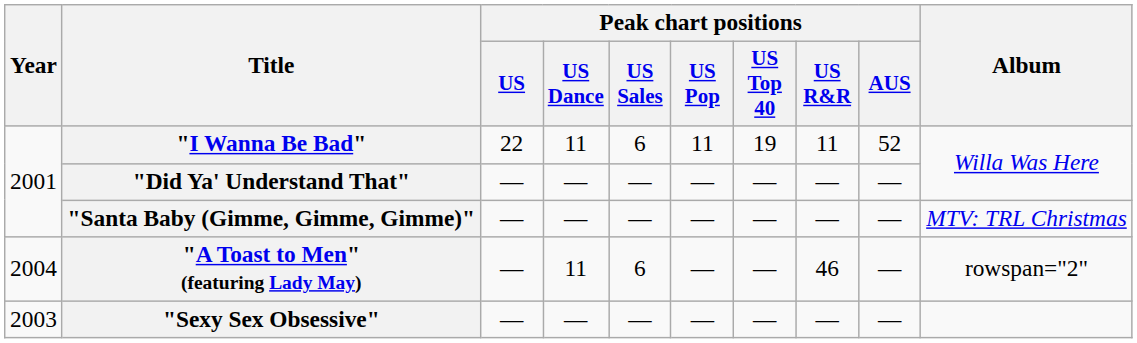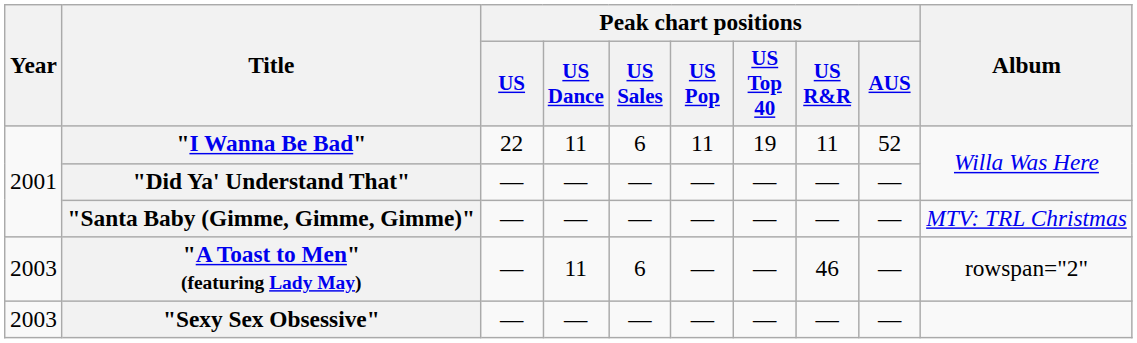(33, 268) 2004 -> (33, 268) 2003
